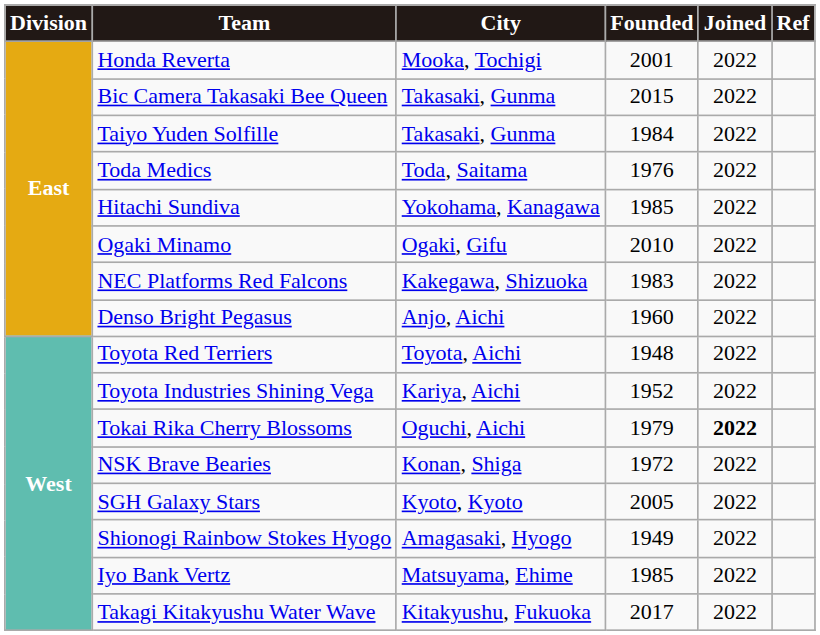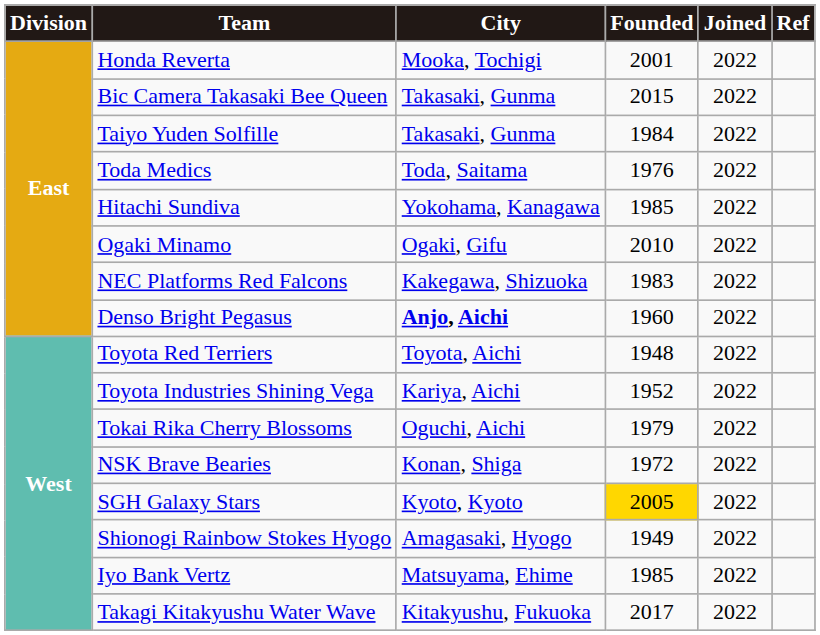(453, 317) normal -> (455, 317) bold
(735, 428) bold -> (735, 428) normal
(652, 501) no background -> (652, 501) gold background
